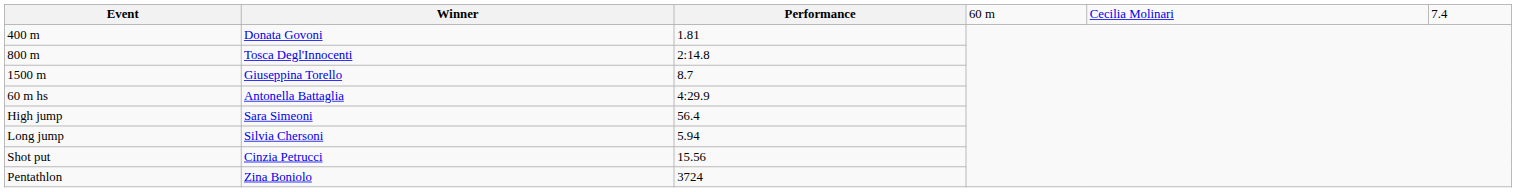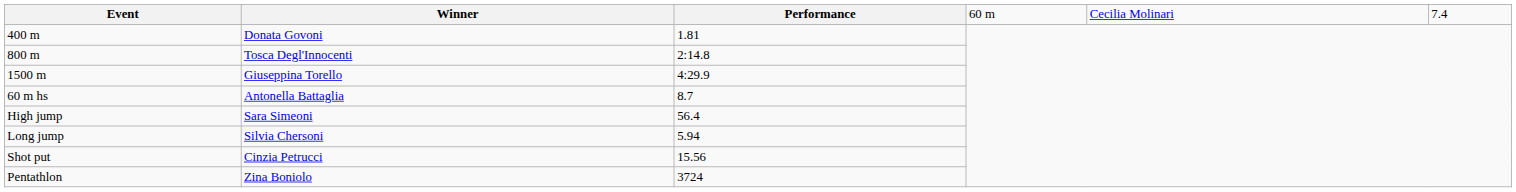(685, 75) 8.7 -> (693, 75) 4:29.9
(693, 95) 4:29.9 -> (685, 95) 8.7
